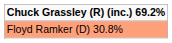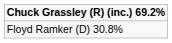(65, 29) lightsalmon background -> (65, 29) no background
